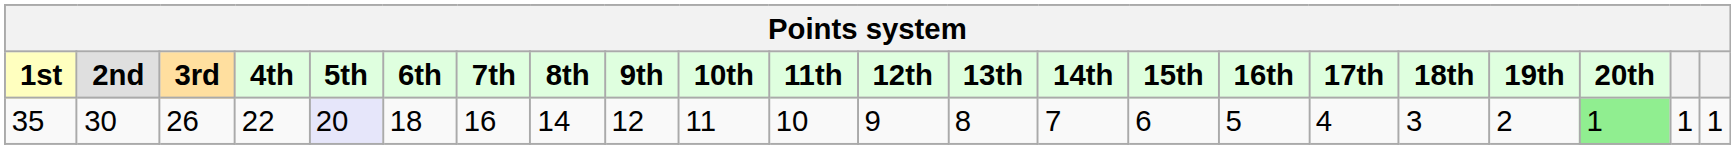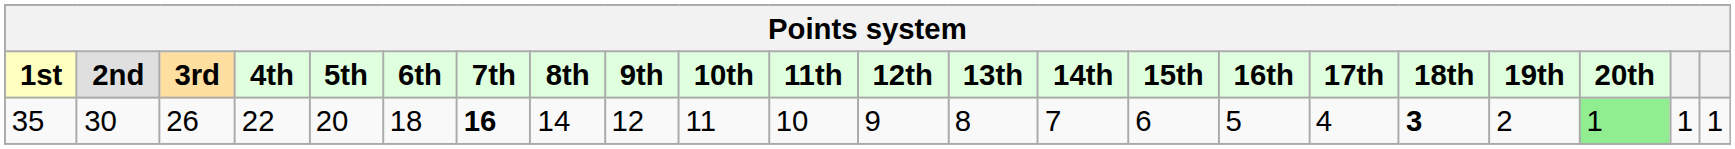(332, 121) lavender background -> (332, 121) no background
(480, 121) normal -> (480, 121) bold
(1414, 121) normal -> (1414, 121) bold
